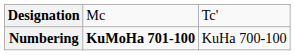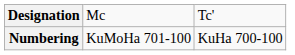(141, 38) bold -> (139, 38) normal
